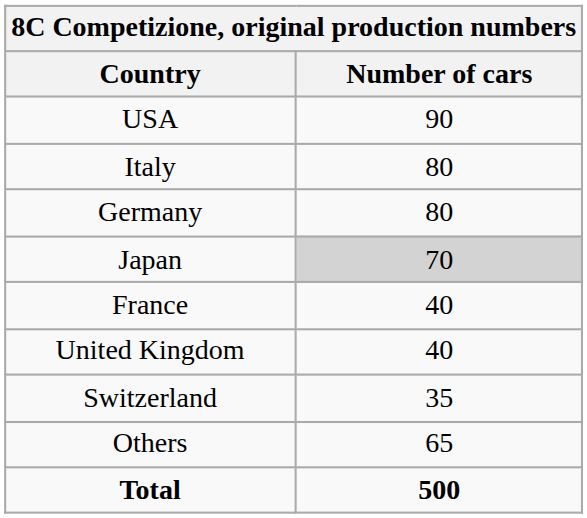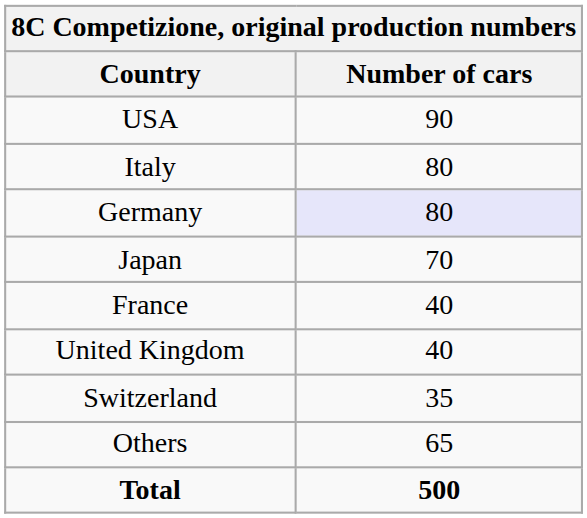(439, 212) no background -> (439, 212) lavender background
(439, 258) lightgrey background -> (439, 258) no background
